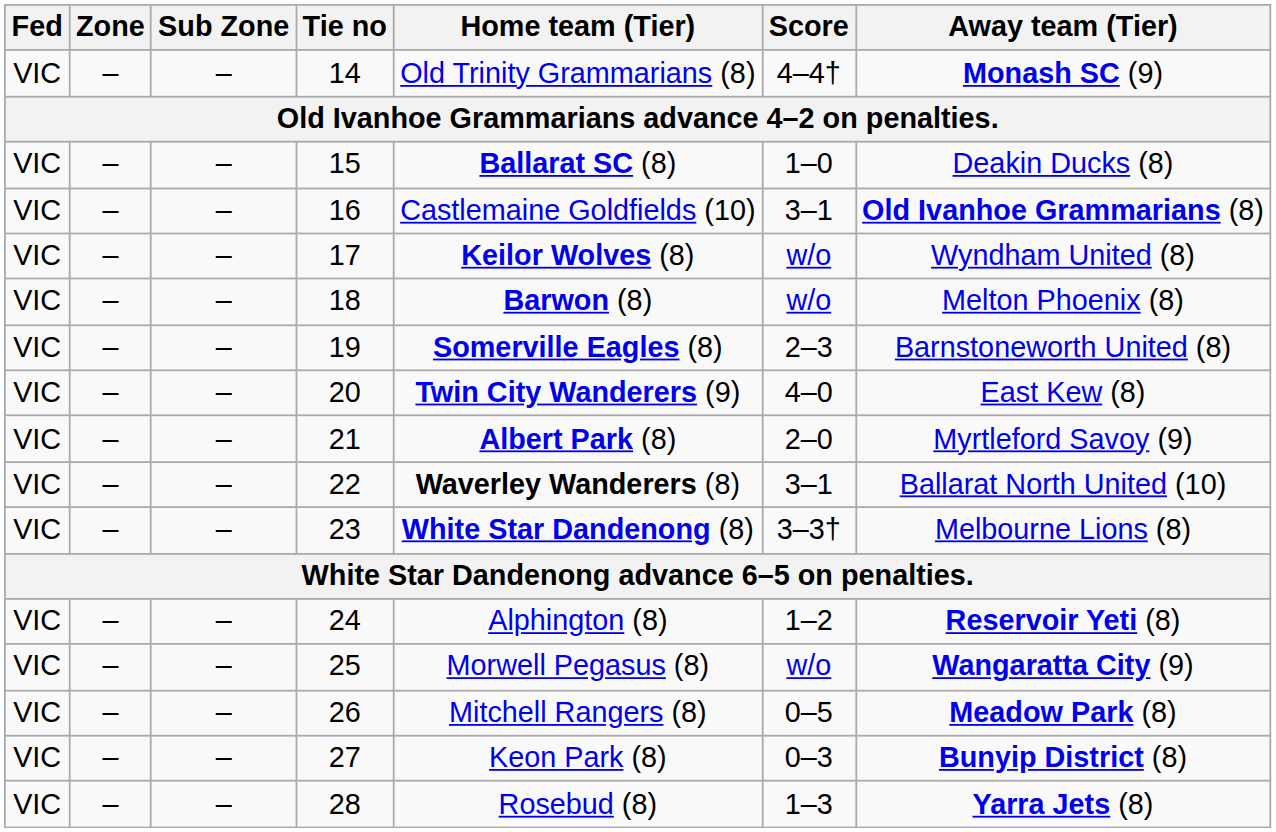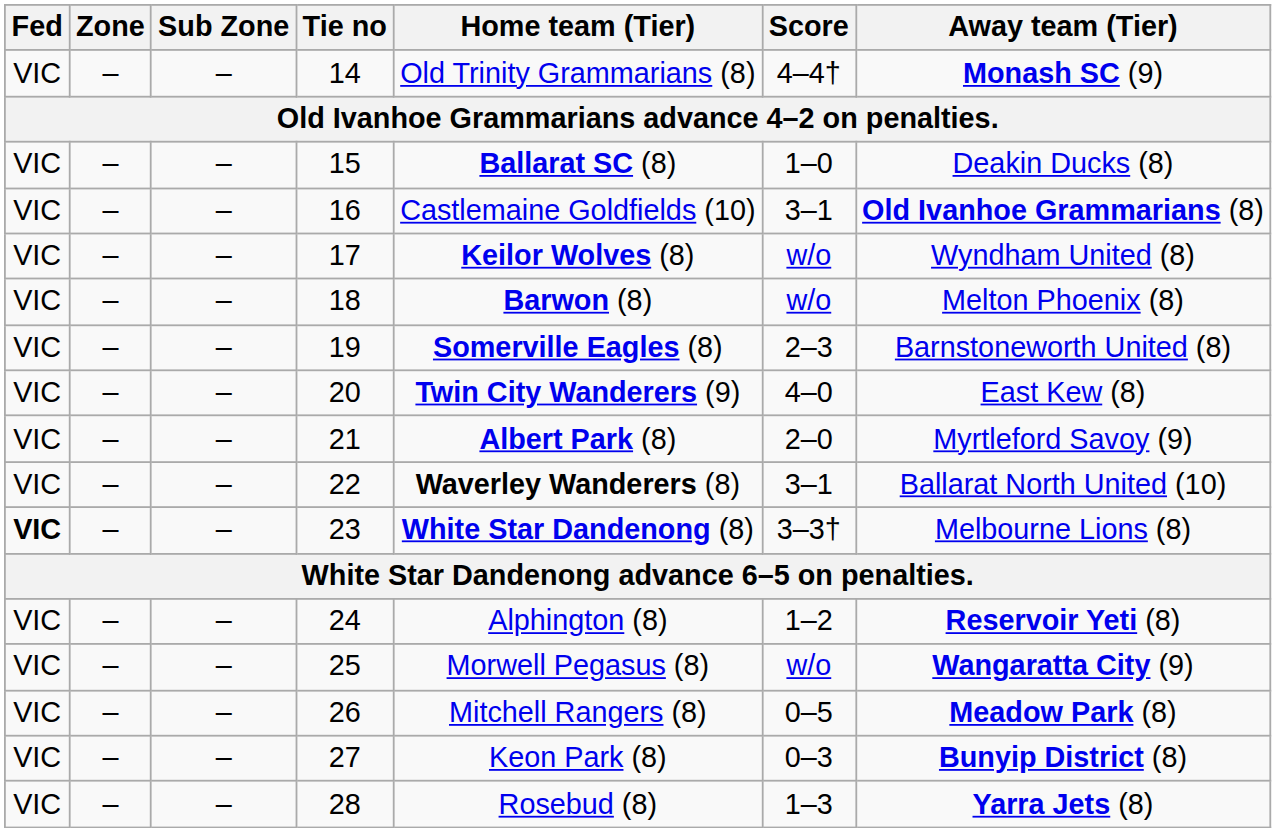(37, 529) normal -> (37, 529) bold
